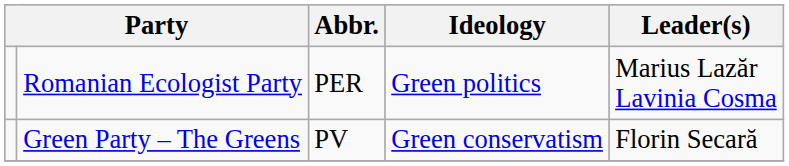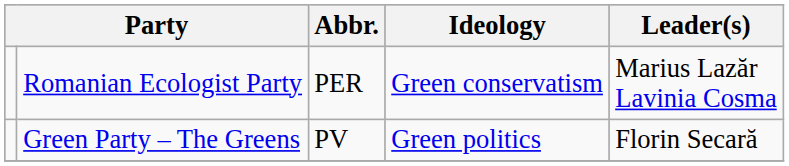(466, 82) Green politics -> (497, 82) Green conservatism
(497, 139) Green conservatism -> (466, 139) Green politics
